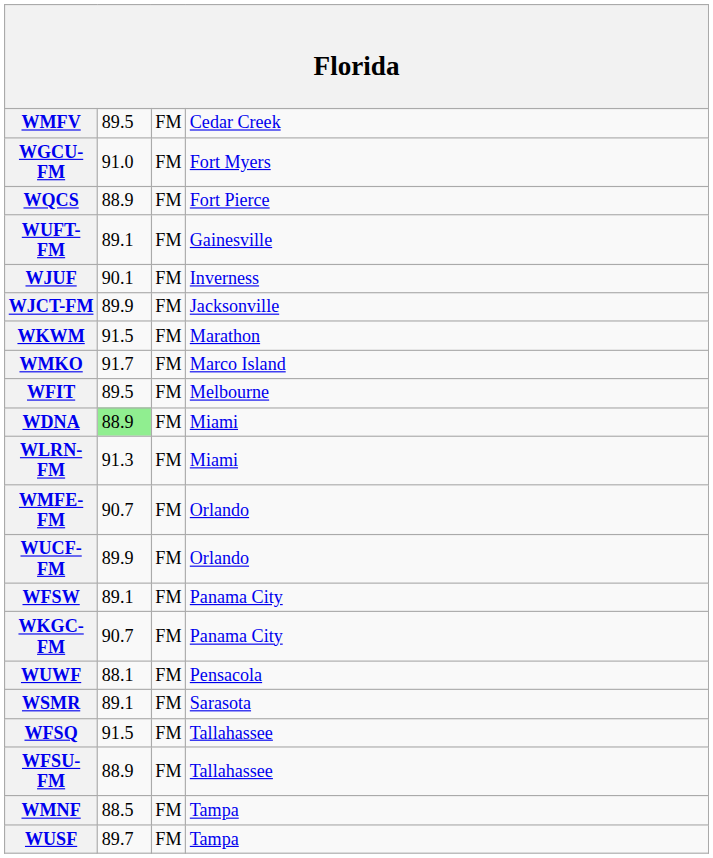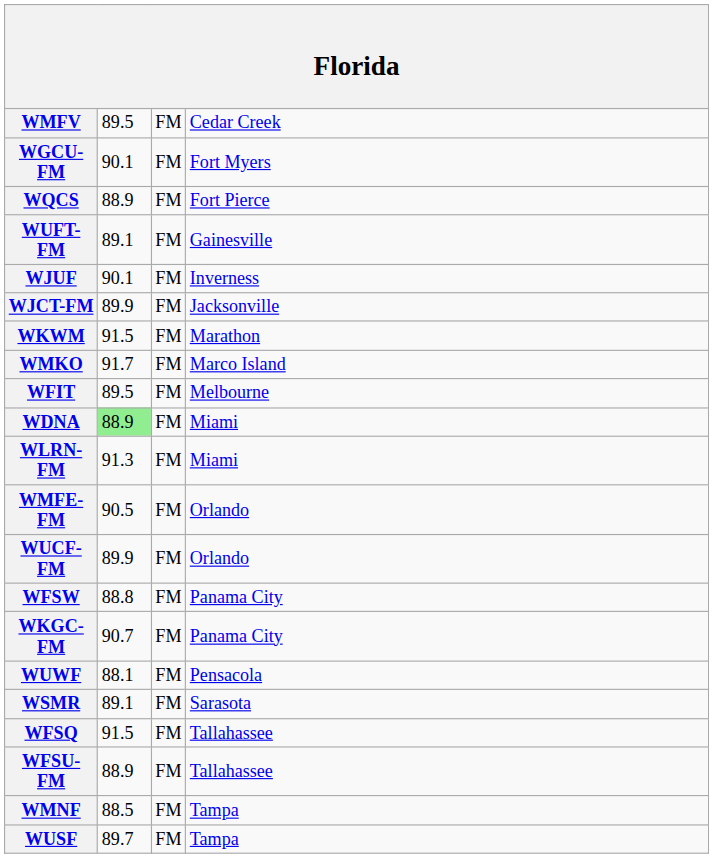(118, 161) 91.0 -> (118, 161) 90.1
(118, 509) 90.7 -> (118, 509) 90.5
(118, 597) 89.1 -> (118, 597) 88.8
